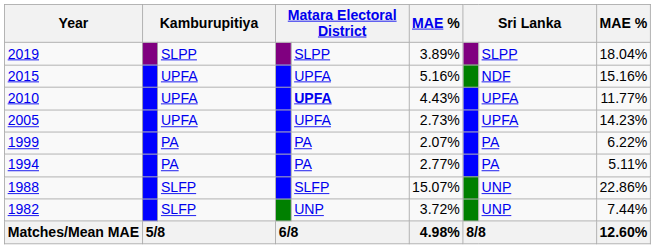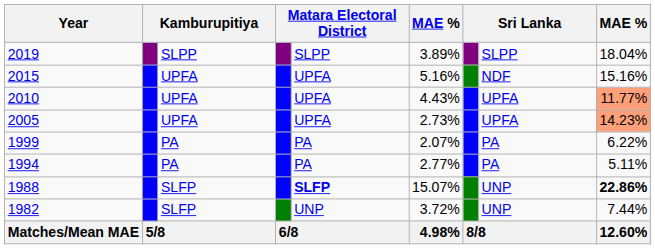(313, 98) bold -> (313, 98) normal
(624, 98) no background -> (624, 98) lightsalmon background
(623, 120) no background -> (623, 120) lightsalmon background
(312, 187) normal -> (312, 187) bold
(623, 187) normal -> (623, 187) bold
